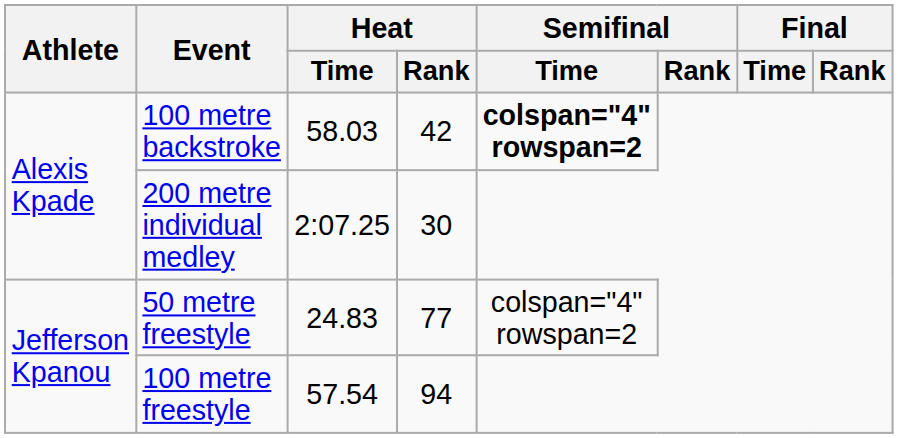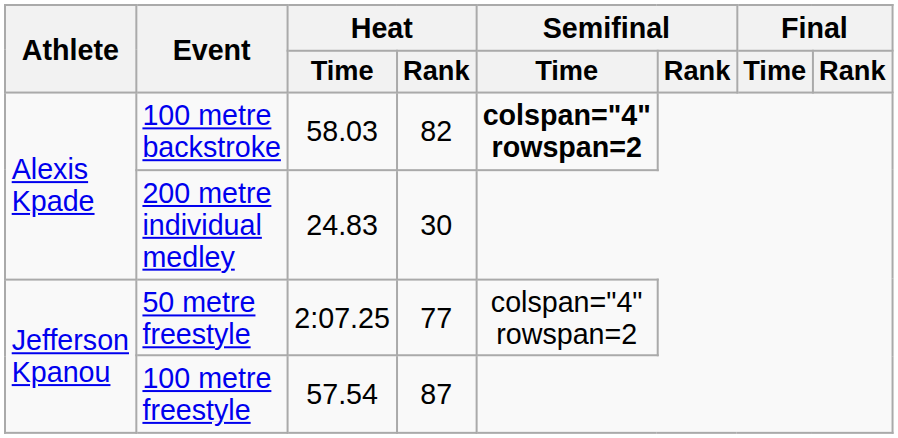(436, 132) 42 -> (436, 132) 82
(342, 225) 2:07.25 -> (342, 225) 24.83
(342, 318) 24.83 -> (342, 318) 2:07.25
(436, 395) 94 -> (436, 395) 87
